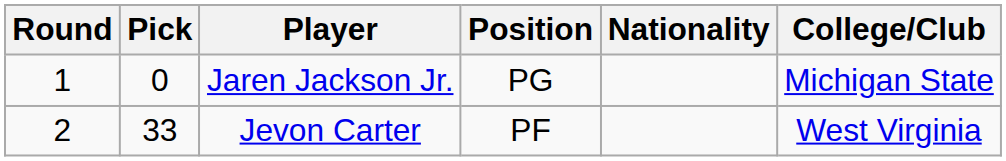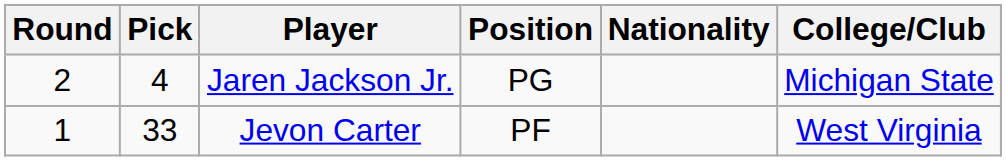(62, 79) 1 -> (62, 79) 2
(160, 79) 0 -> (160, 79) 4
(62, 130) 2 -> (62, 130) 1
